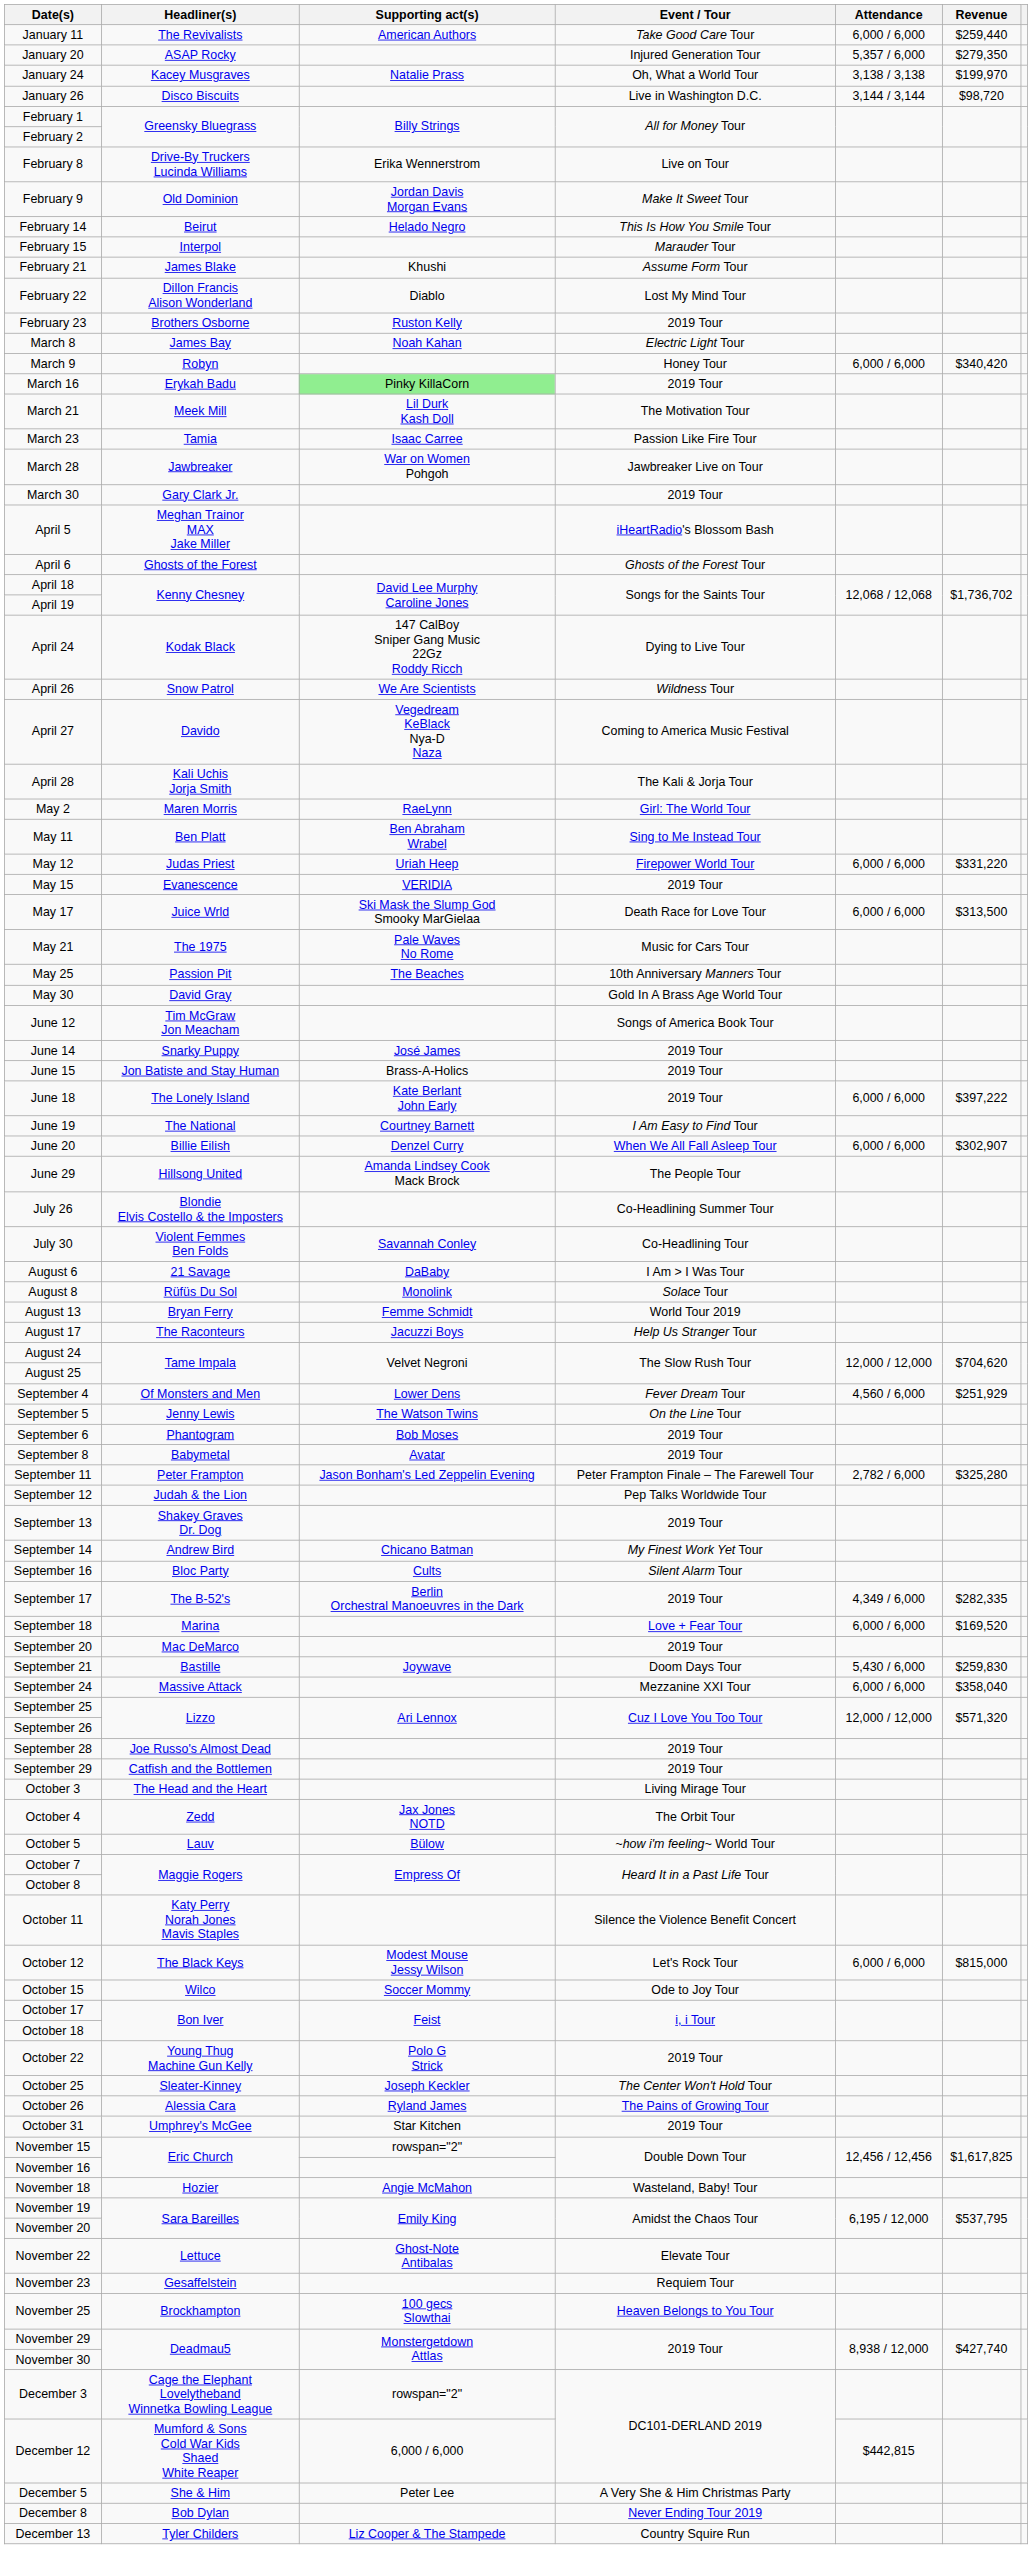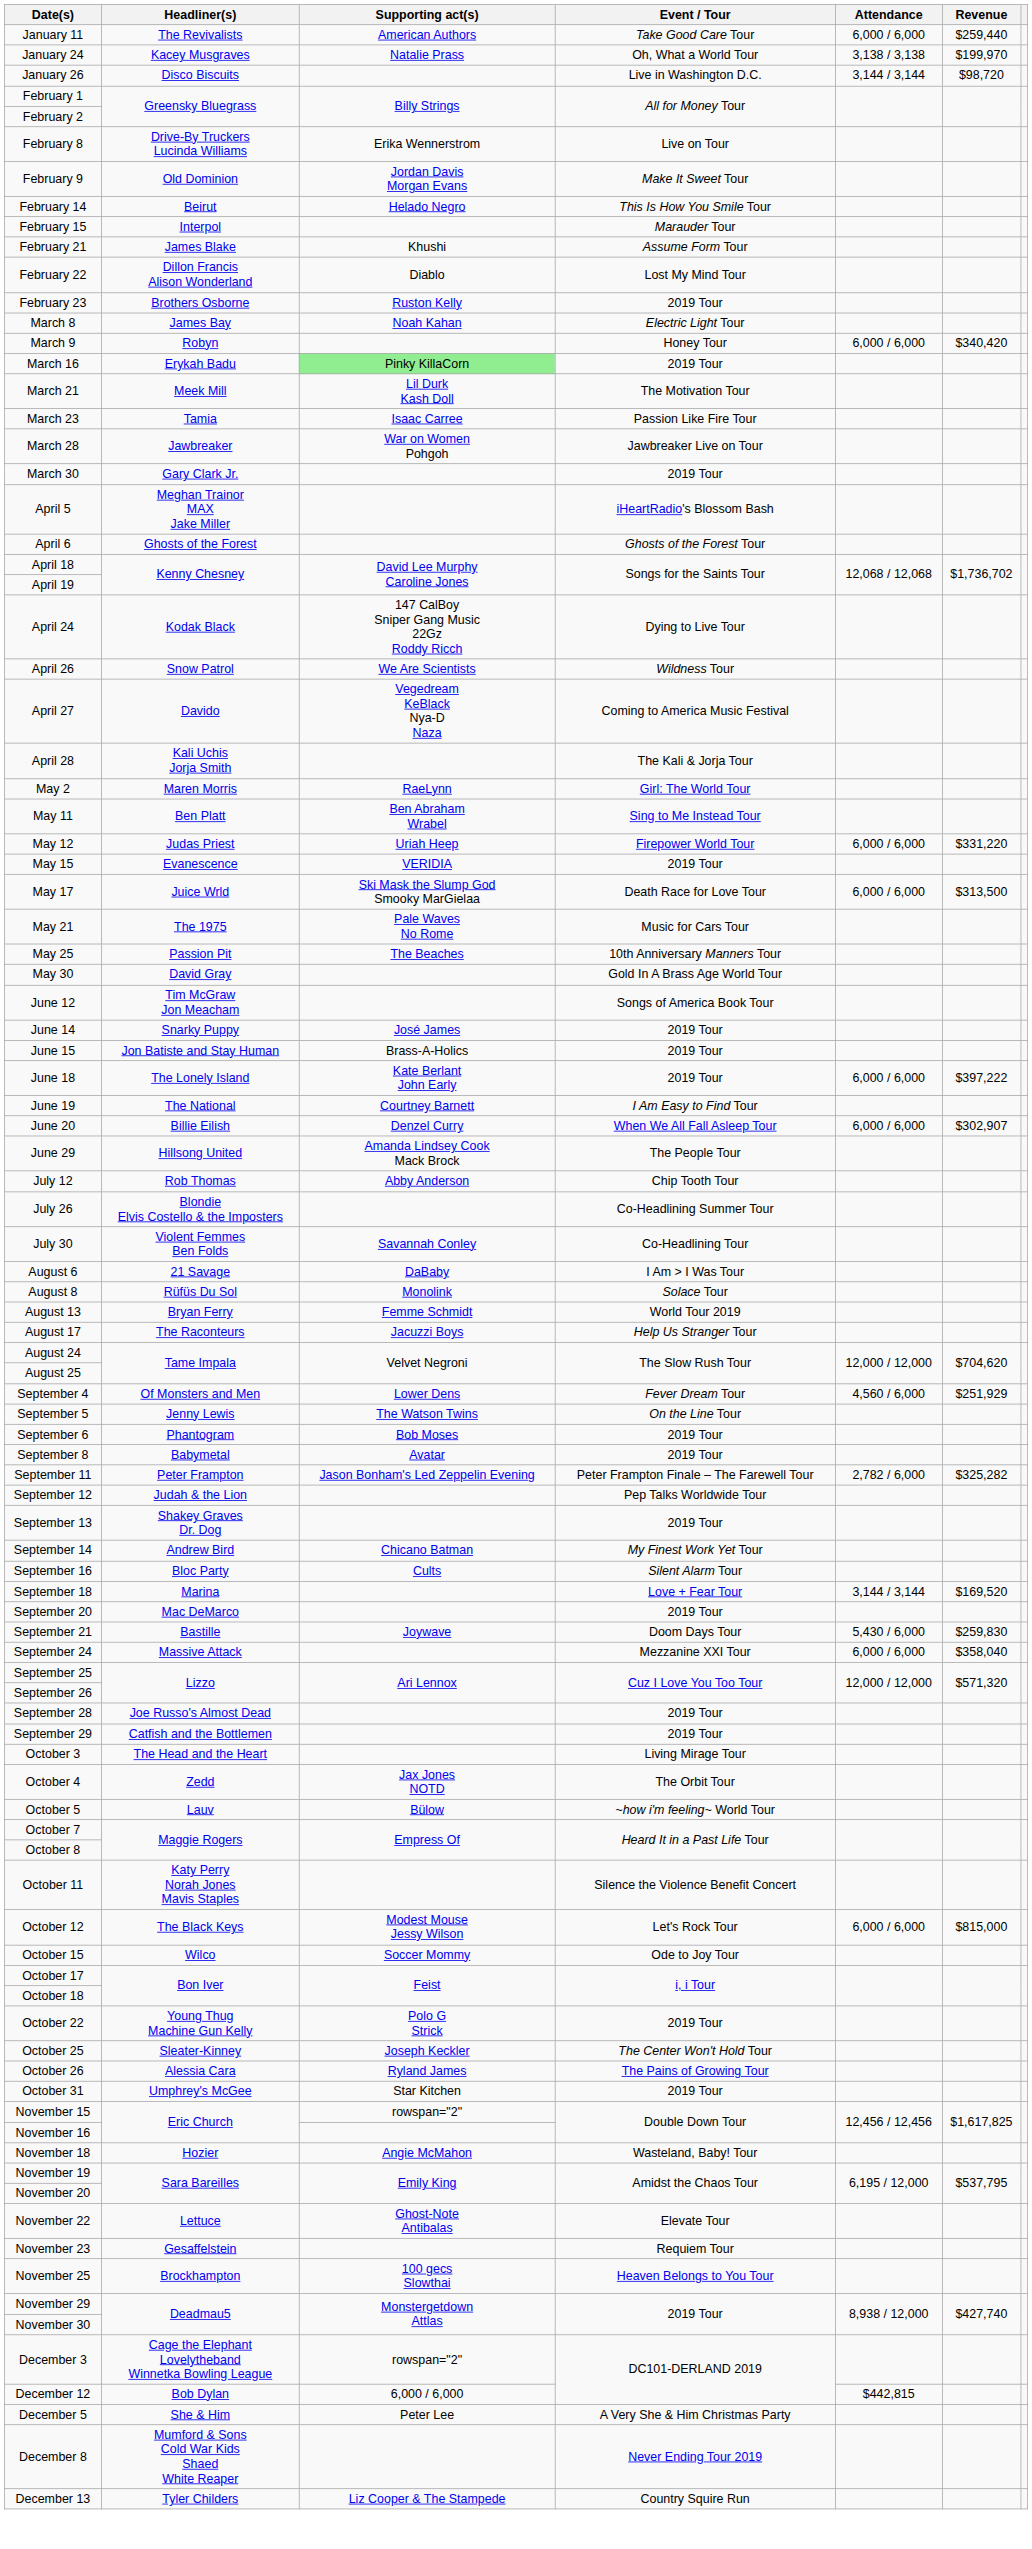- row: (53, 55)
+ row: (53, 1181)
(981, 1475) $325,280 -> (981, 1475) $325,282
- row: (53, 1599)
(889, 1626) 6,000 / 6,000 -> (889, 1591) 3,144 / 3,144
(200, 2451) Mumford & Sons Cold War Kids Shaed White Reaper -> (200, 2394) Bob Dylan
(200, 2513) Bob Dylan -> (200, 2457) Mumford & Sons Cold War Kids Shaed White Reaper
